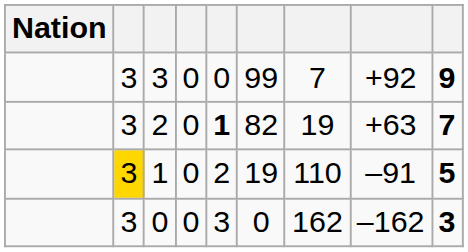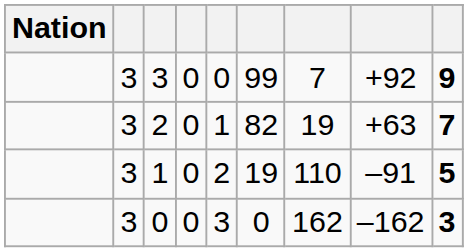(222, 125) bold -> (222, 125) normal
(129, 173) gold background -> (129, 173) no background
